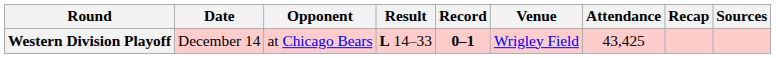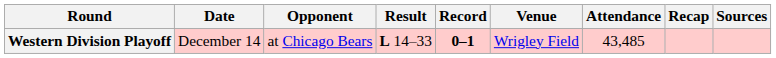(624, 41) 43,425 -> (624, 41) 43,485
